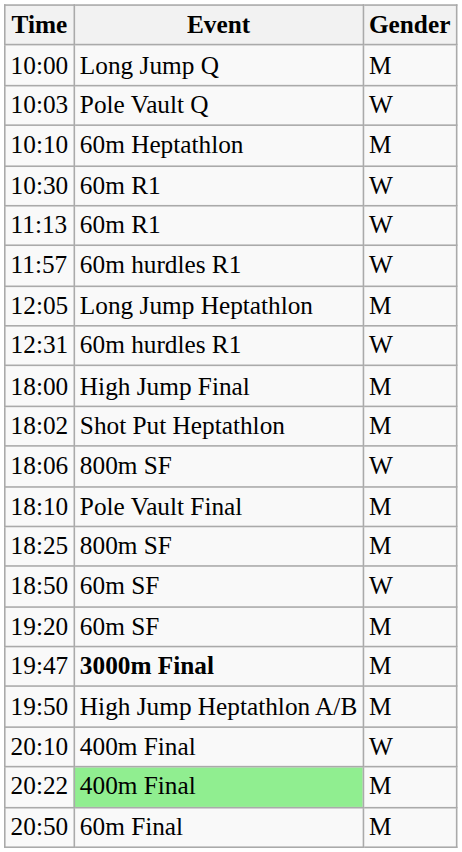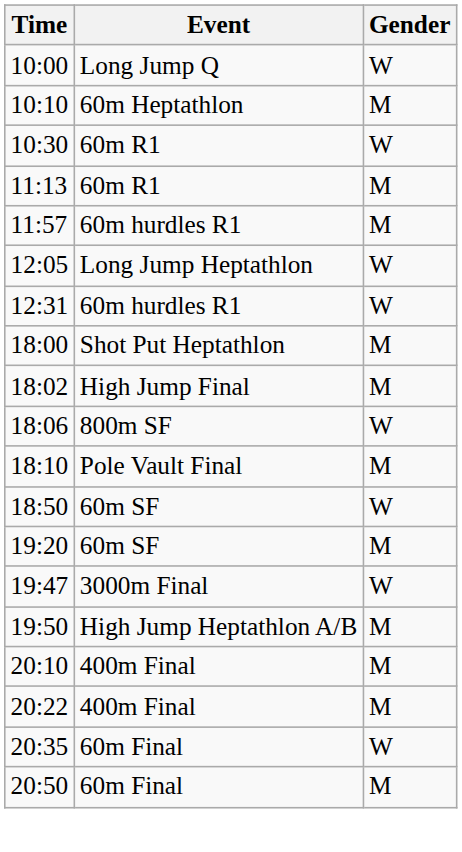(380, 64) M -> (381, 64) W
- row: (39, 105)
(381, 225) W -> (380, 185) M
(381, 265) W -> (380, 225) M
(380, 305) M -> (381, 265) W
(165, 385) High Jump Final -> (182, 345) Shot Put Heptathlon
(182, 425) Shot Put Heptathlon -> (165, 385) High Jump Final
- row: (39, 546)
(147, 666) bold -> (144, 586) normal
(380, 666) M -> (381, 586) W
(381, 746) W -> (380, 666) M
(138, 786) lightgreen background -> (138, 706) no background
+ row: (39, 746)
